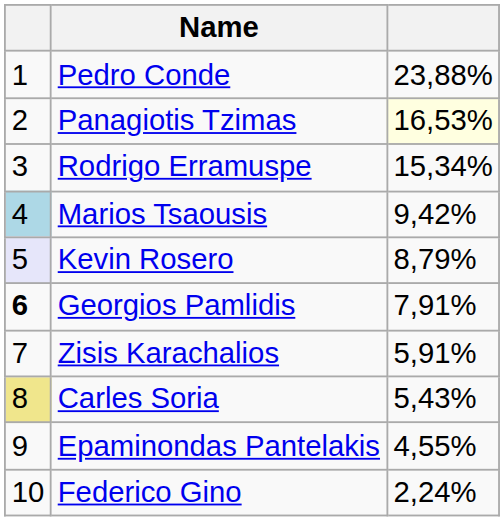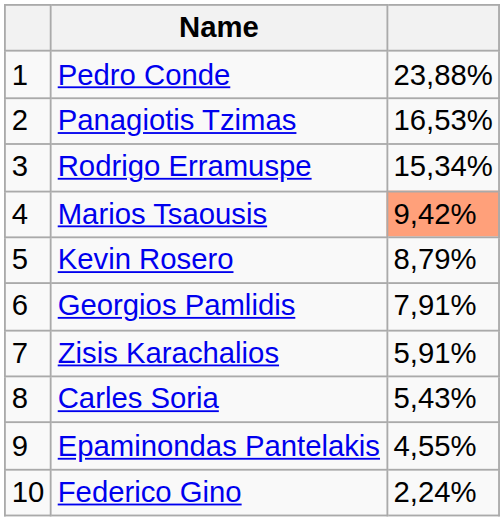(443, 120) lightyellow background -> (443, 120) no background
(20, 213) lightblue background -> (20, 213) no background
(435, 213) no background -> (435, 213) lightsalmon background
(20, 259) lavender background -> (20, 259) no background
(20, 306) bold -> (20, 306) normal
(20, 399) khaki background -> (20, 399) no background
